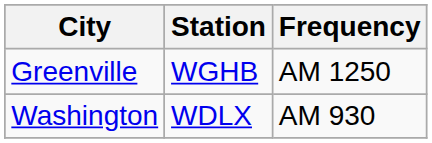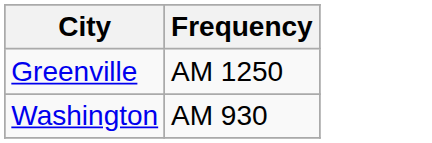- column: (219, 26)
